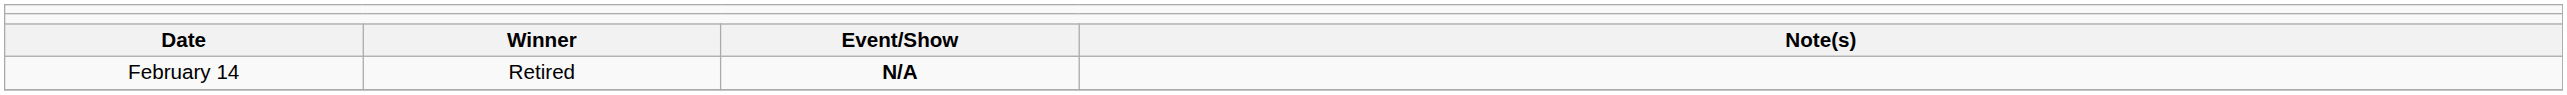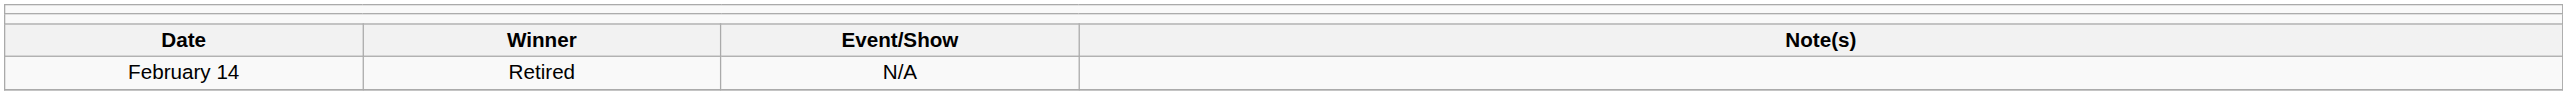(900, 72) bold -> (900, 72) normal
